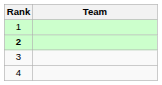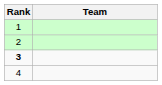(19, 42) bold -> (19, 42) normal
(19, 57) normal -> (19, 57) bold
